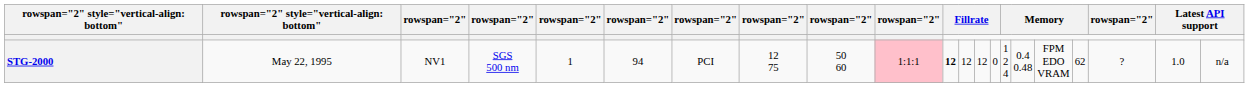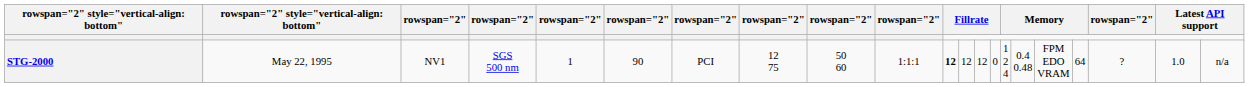(638, 61) 94 -> (638, 61) 90
(909, 61) pink background -> (909, 61) no background
(1080, 61) 62 -> (1080, 61) 64
